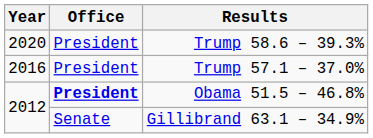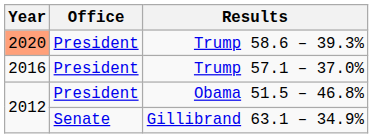(27, 43) no background -> (27, 43) lightsalmon background
(96, 94) bold -> (96, 94) normal
